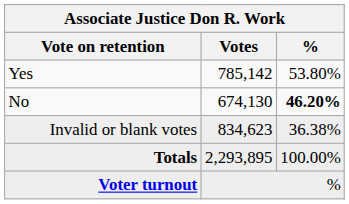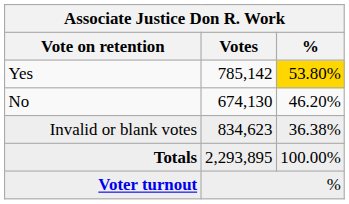(315, 74) no background -> (315, 74) gold background
(313, 102) bold -> (315, 102) normal
